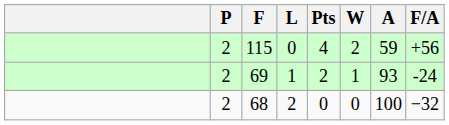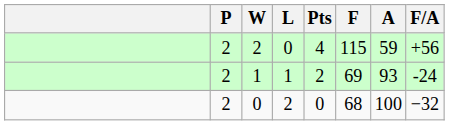columns swapped: (355, 18) <-> (259, 18)
